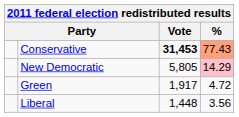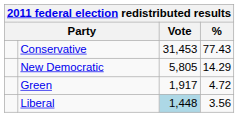(180, 49) bold -> (180, 49) normal
(217, 49) lightsalmon background -> (217, 49) no background
(217, 67) pink background -> (217, 67) no background
(183, 103) no background -> (183, 103) lightblue background
